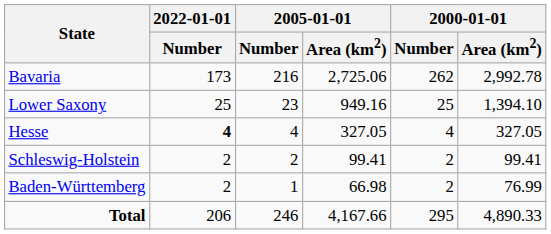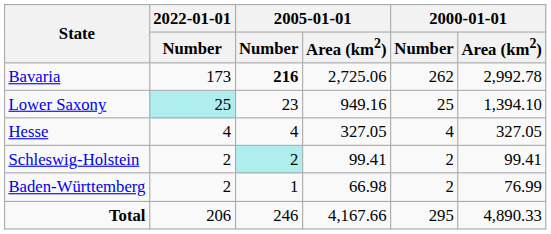(286, 76) normal -> (286, 76) bold
(223, 104) no background -> (223, 104) paleturquoise background
(227, 132) bold -> (227, 132) normal
(294, 159) no background -> (294, 159) paleturquoise background
